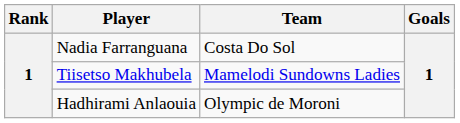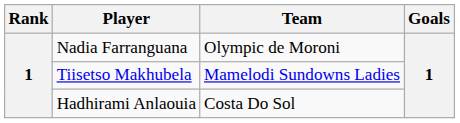(250, 47) Costa Do Sol -> (272, 47) Olympic de Moroni
(272, 103) Olympic de Moroni -> (250, 103) Costa Do Sol
